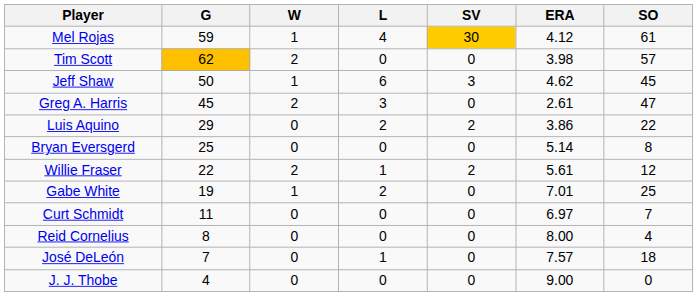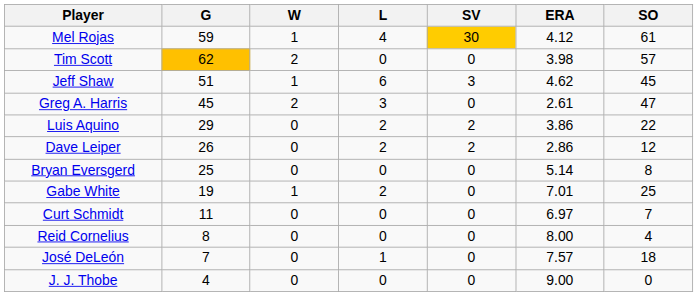(206, 81) 50 -> (206, 81) 51
+ row: (83, 147)
- row: (83, 170)
